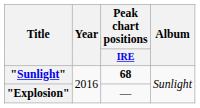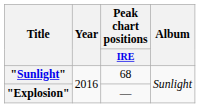(126, 74) bold -> (126, 74) normal
